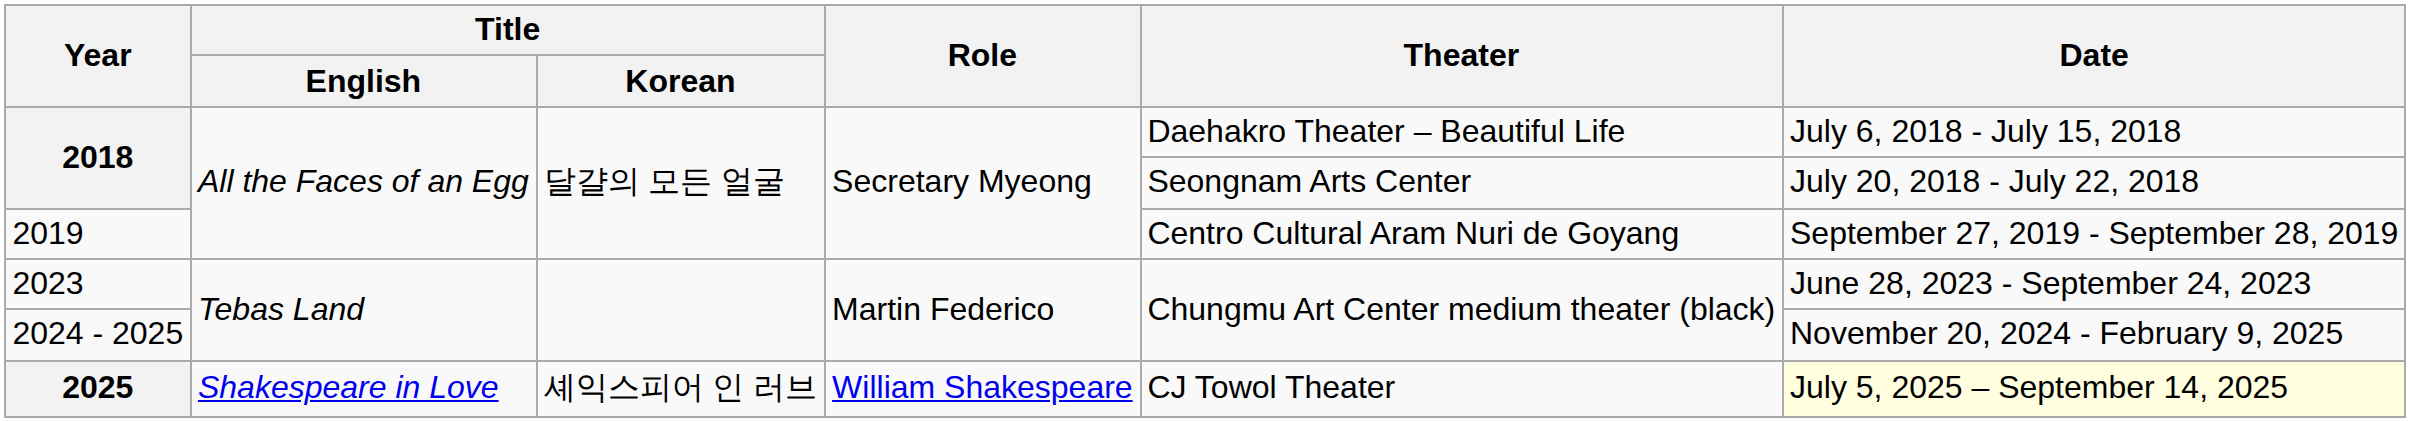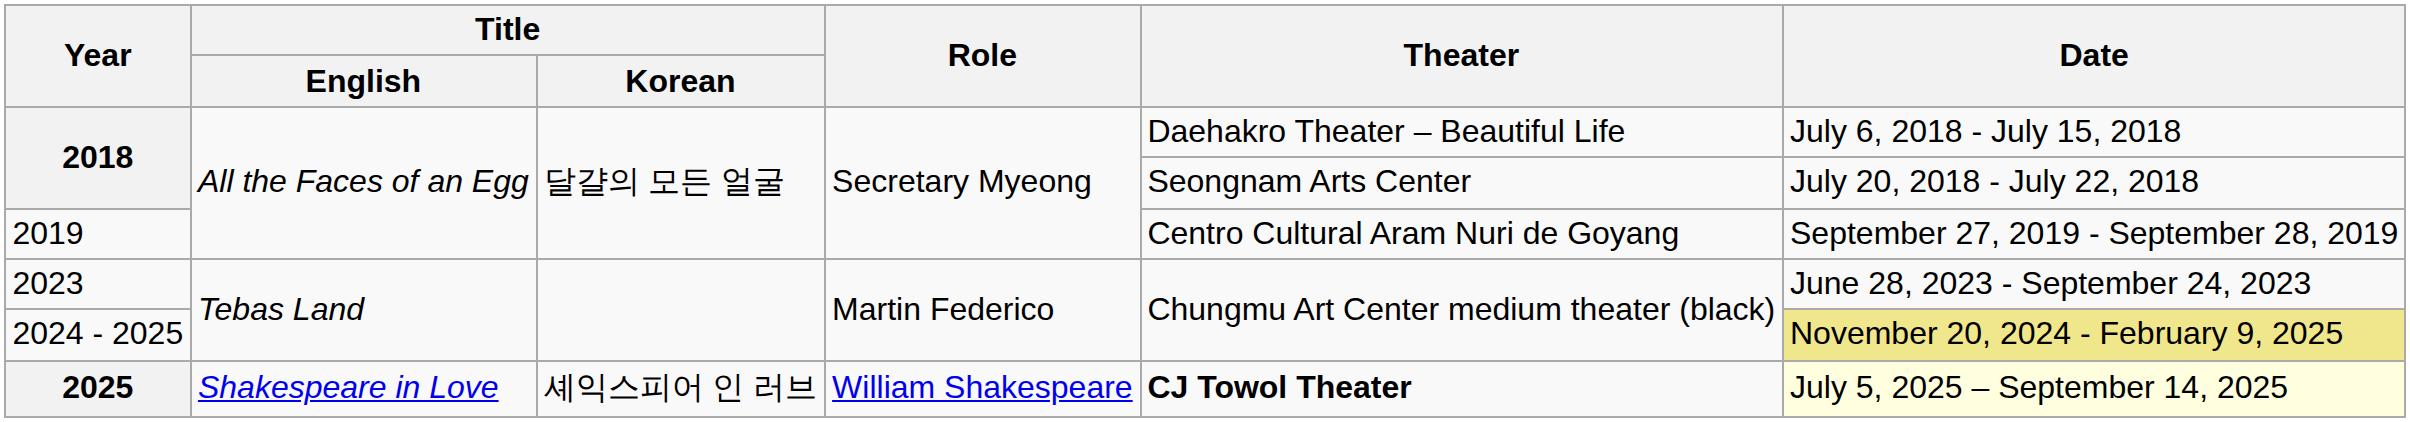(2067, 334) no background -> (2067, 334) khaki background
(1271, 388) normal -> (1280, 388) bold
